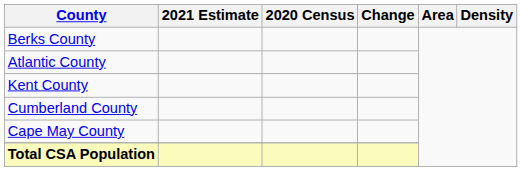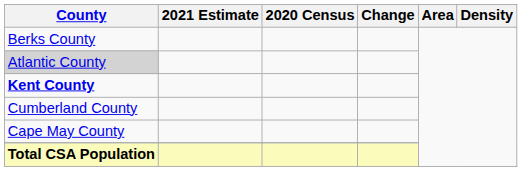(57, 62) no background -> (57, 62) lightgrey background
(48, 85) normal -> (51, 85) bold
